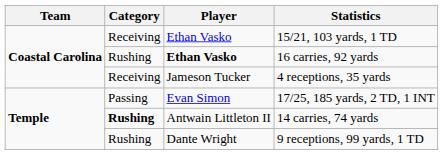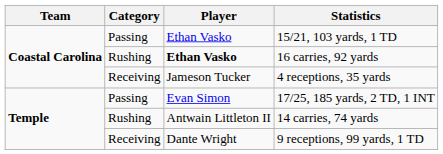(134, 36) Receiving -> (128, 36) Passing
(131, 118) bold -> (130, 118) normal
(130, 139) Rushing -> (134, 139) Receiving
